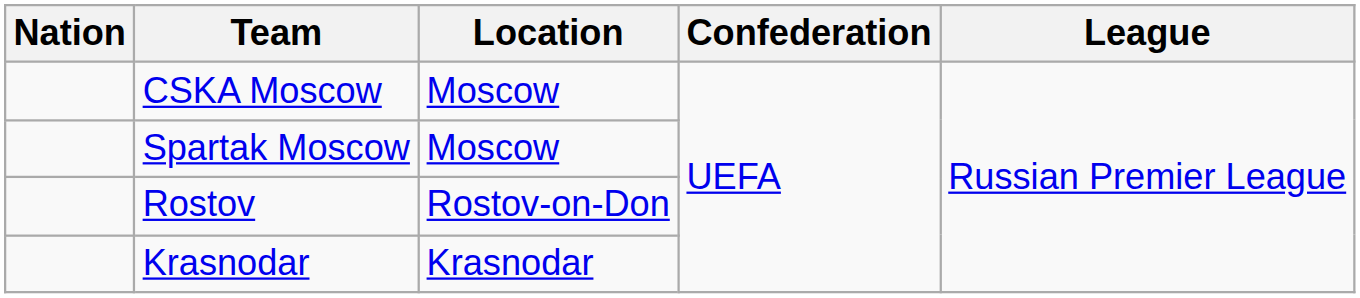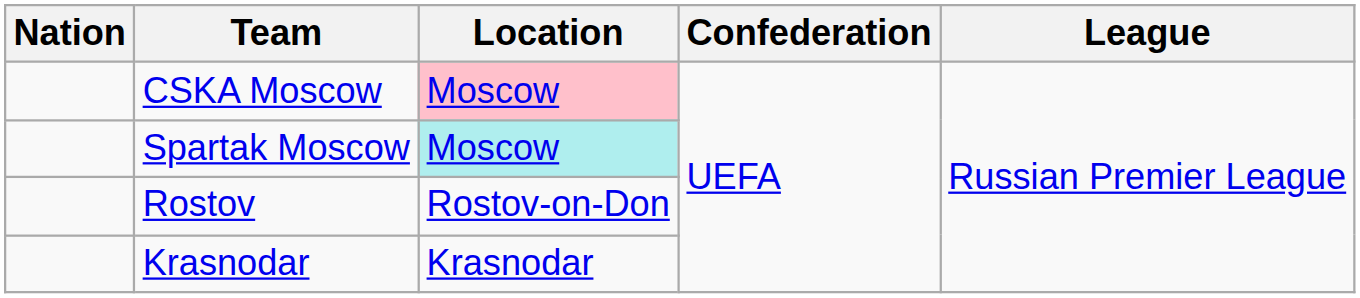(493, 90) no background -> (493, 90) pink background
(493, 147) no background -> (493, 147) paleturquoise background
